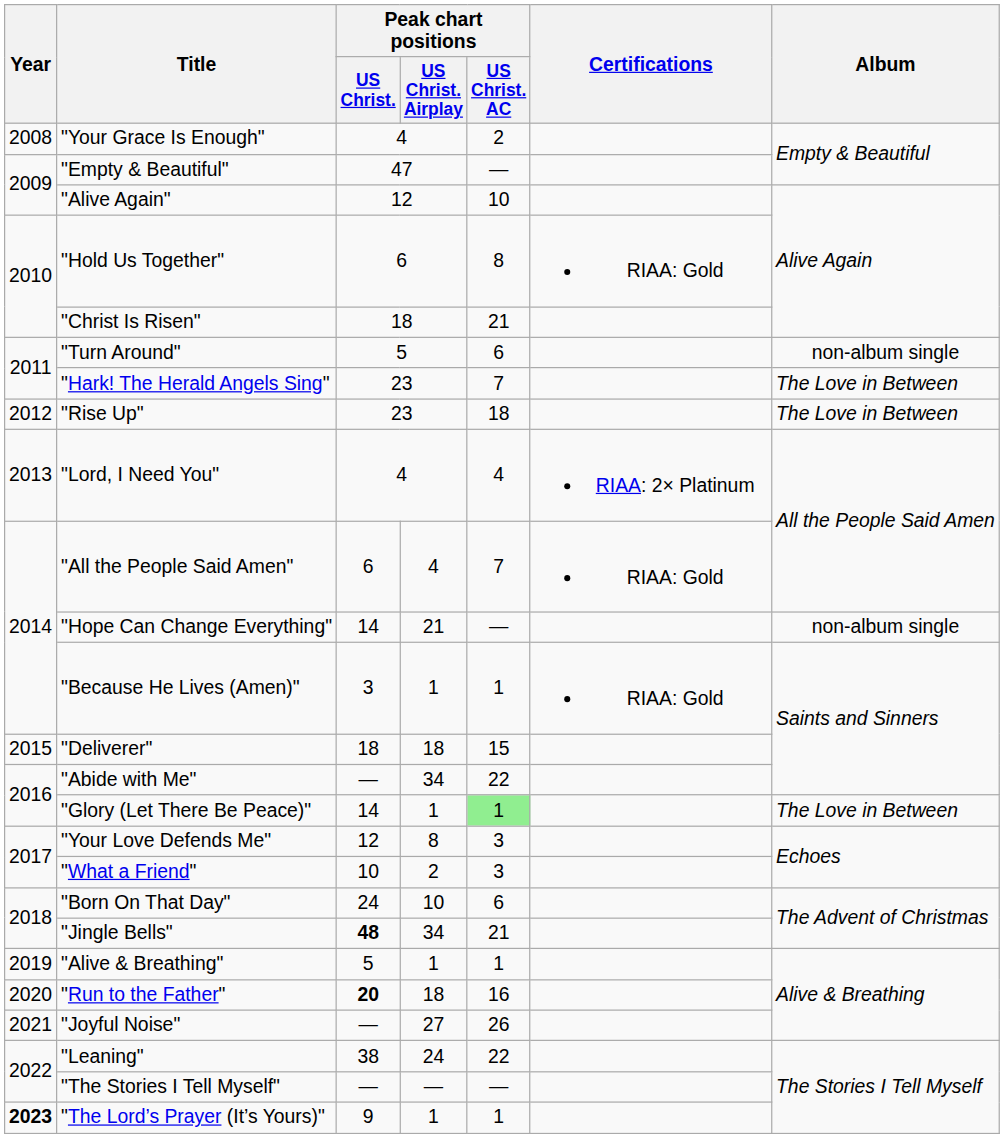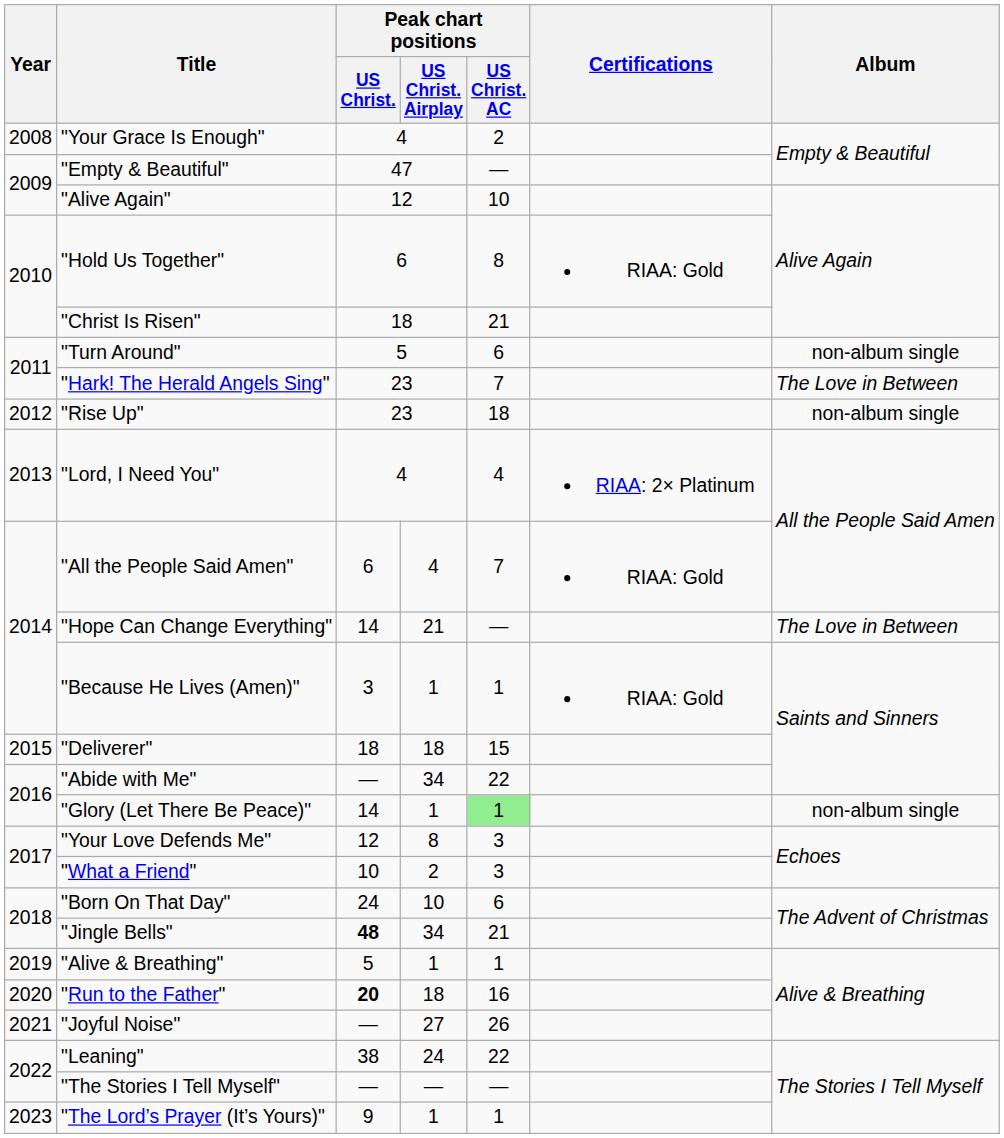(867, 414) The Love in Between -> (885, 414) non-album single
(885, 627) non-album single -> (867, 627) The Love in Between
(867, 810) The Love in Between -> (885, 810) non-album single
(31, 1117) bold -> (31, 1117) normal
